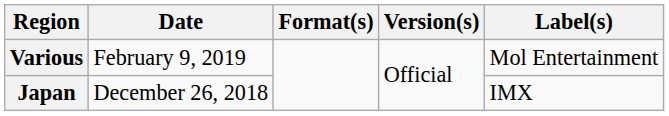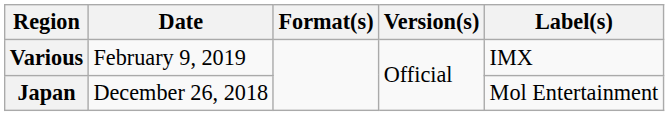(574, 57) Mol Entertainment -> (511, 57) IMX
(511, 92) IMX -> (574, 92) Mol Entertainment
